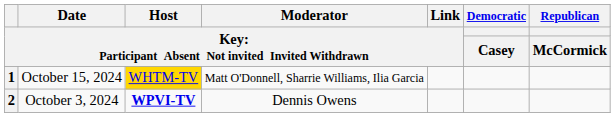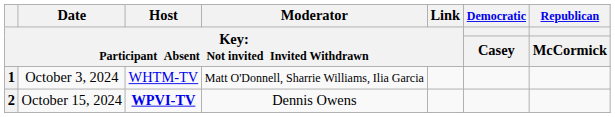(72, 77) October 15, 2024 -> (72, 77) October 3, 2024
(163, 77) gold background -> (163, 77) no background
(72, 100) October 3, 2024 -> (72, 100) October 15, 2024
